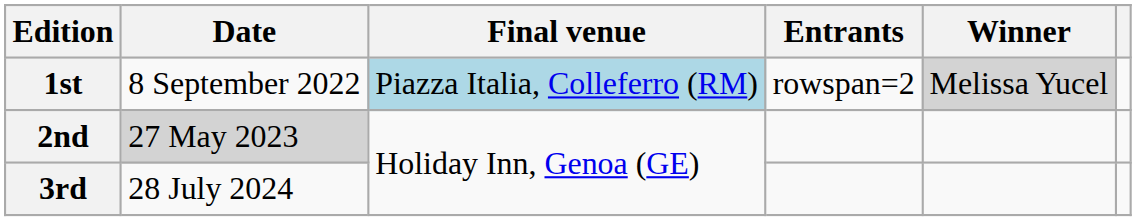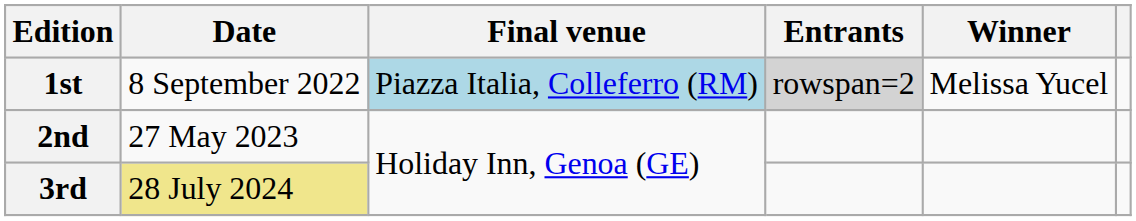(844, 83) no background -> (844, 83) lightgrey background
(1019, 83) lightgrey background -> (1019, 83) no background
(213, 136) lightgrey background -> (213, 136) no background
(211, 188) no background -> (211, 188) khaki background
